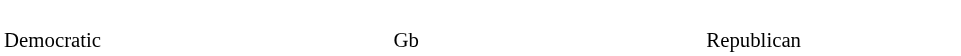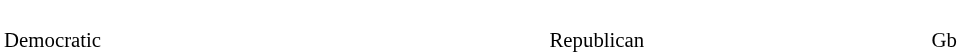columns swapped: (406, 11) <-> (754, 11)
